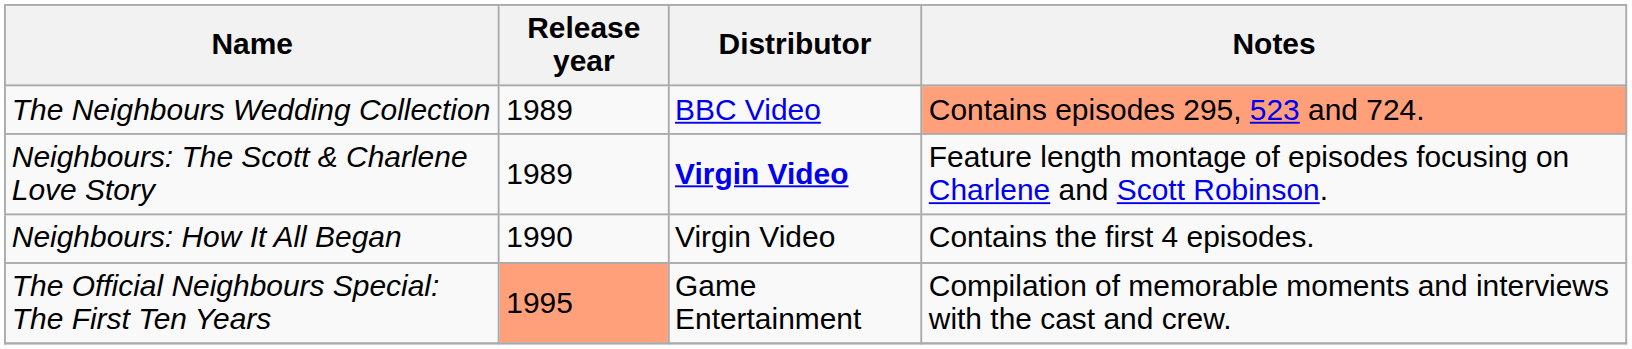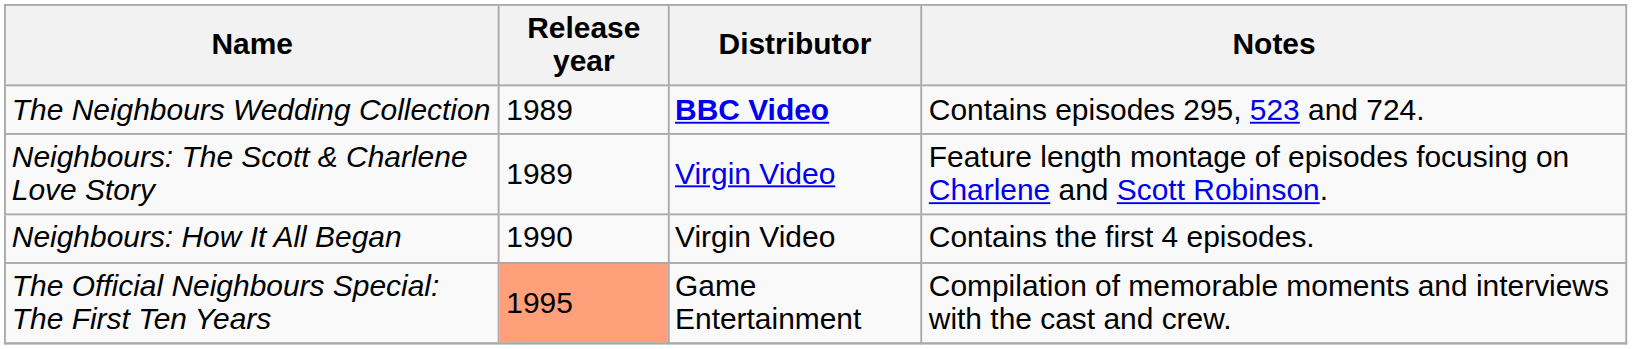(748, 109) normal -> (752, 109) bold
(1177, 109) lightsalmon background -> (1177, 109) no background
(762, 173) bold -> (755, 173) normal
